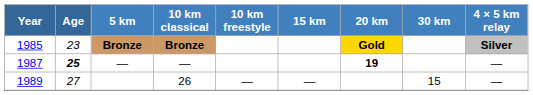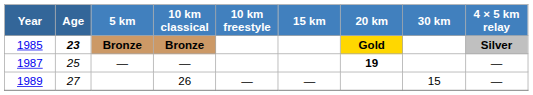(73, 45) normal -> (73, 45) bold
(73, 63) bold -> (73, 63) normal
